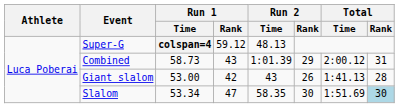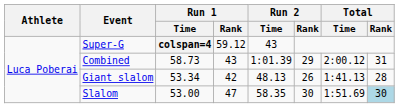(271, 44) 48.13 -> (271, 44) 43
(185, 77) 53.00 -> (185, 77) 53.34
(271, 77) 43 -> (271, 77) 48.13
(185, 94) 53.34 -> (185, 94) 53.00
